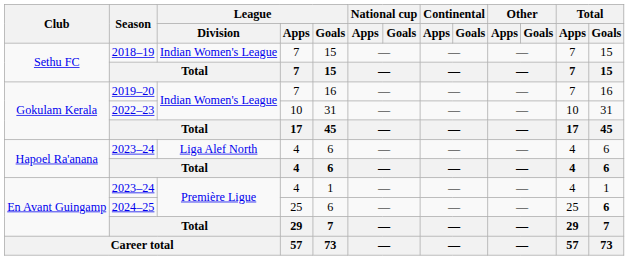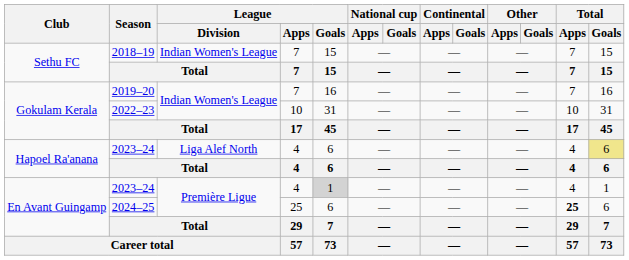(606, 149) no background -> (606, 149) khaki background
(330, 187) no background -> (330, 187) lightgrey background
(572, 206) normal -> (572, 206) bold
(606, 206) bold -> (606, 206) normal
